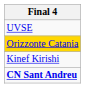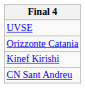(43, 43) gold background -> (43, 43) no background
(42, 75) bold -> (39, 75) normal
